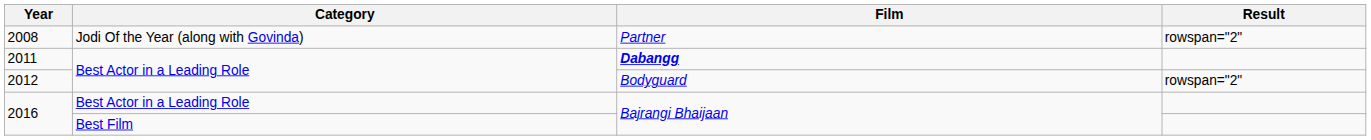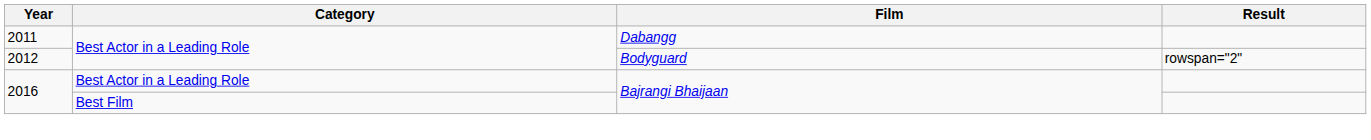- row: (23, 37)
(650, 59) bold -> (648, 37) normal
